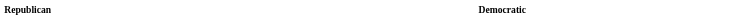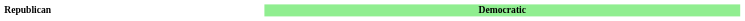(502, 10) no background -> (502, 10) lightgreen background
